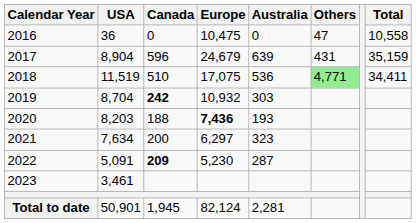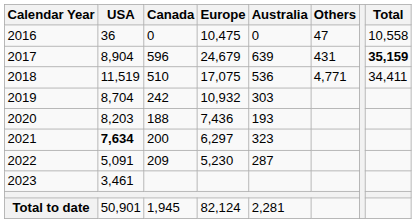(388, 56) normal -> (388, 56) bold
(330, 77) lightgreen background -> (330, 77) no background
(158, 98) bold -> (158, 98) normal
(217, 118) bold -> (217, 118) normal
(117, 139) normal -> (117, 139) bold
(158, 160) bold -> (158, 160) normal
